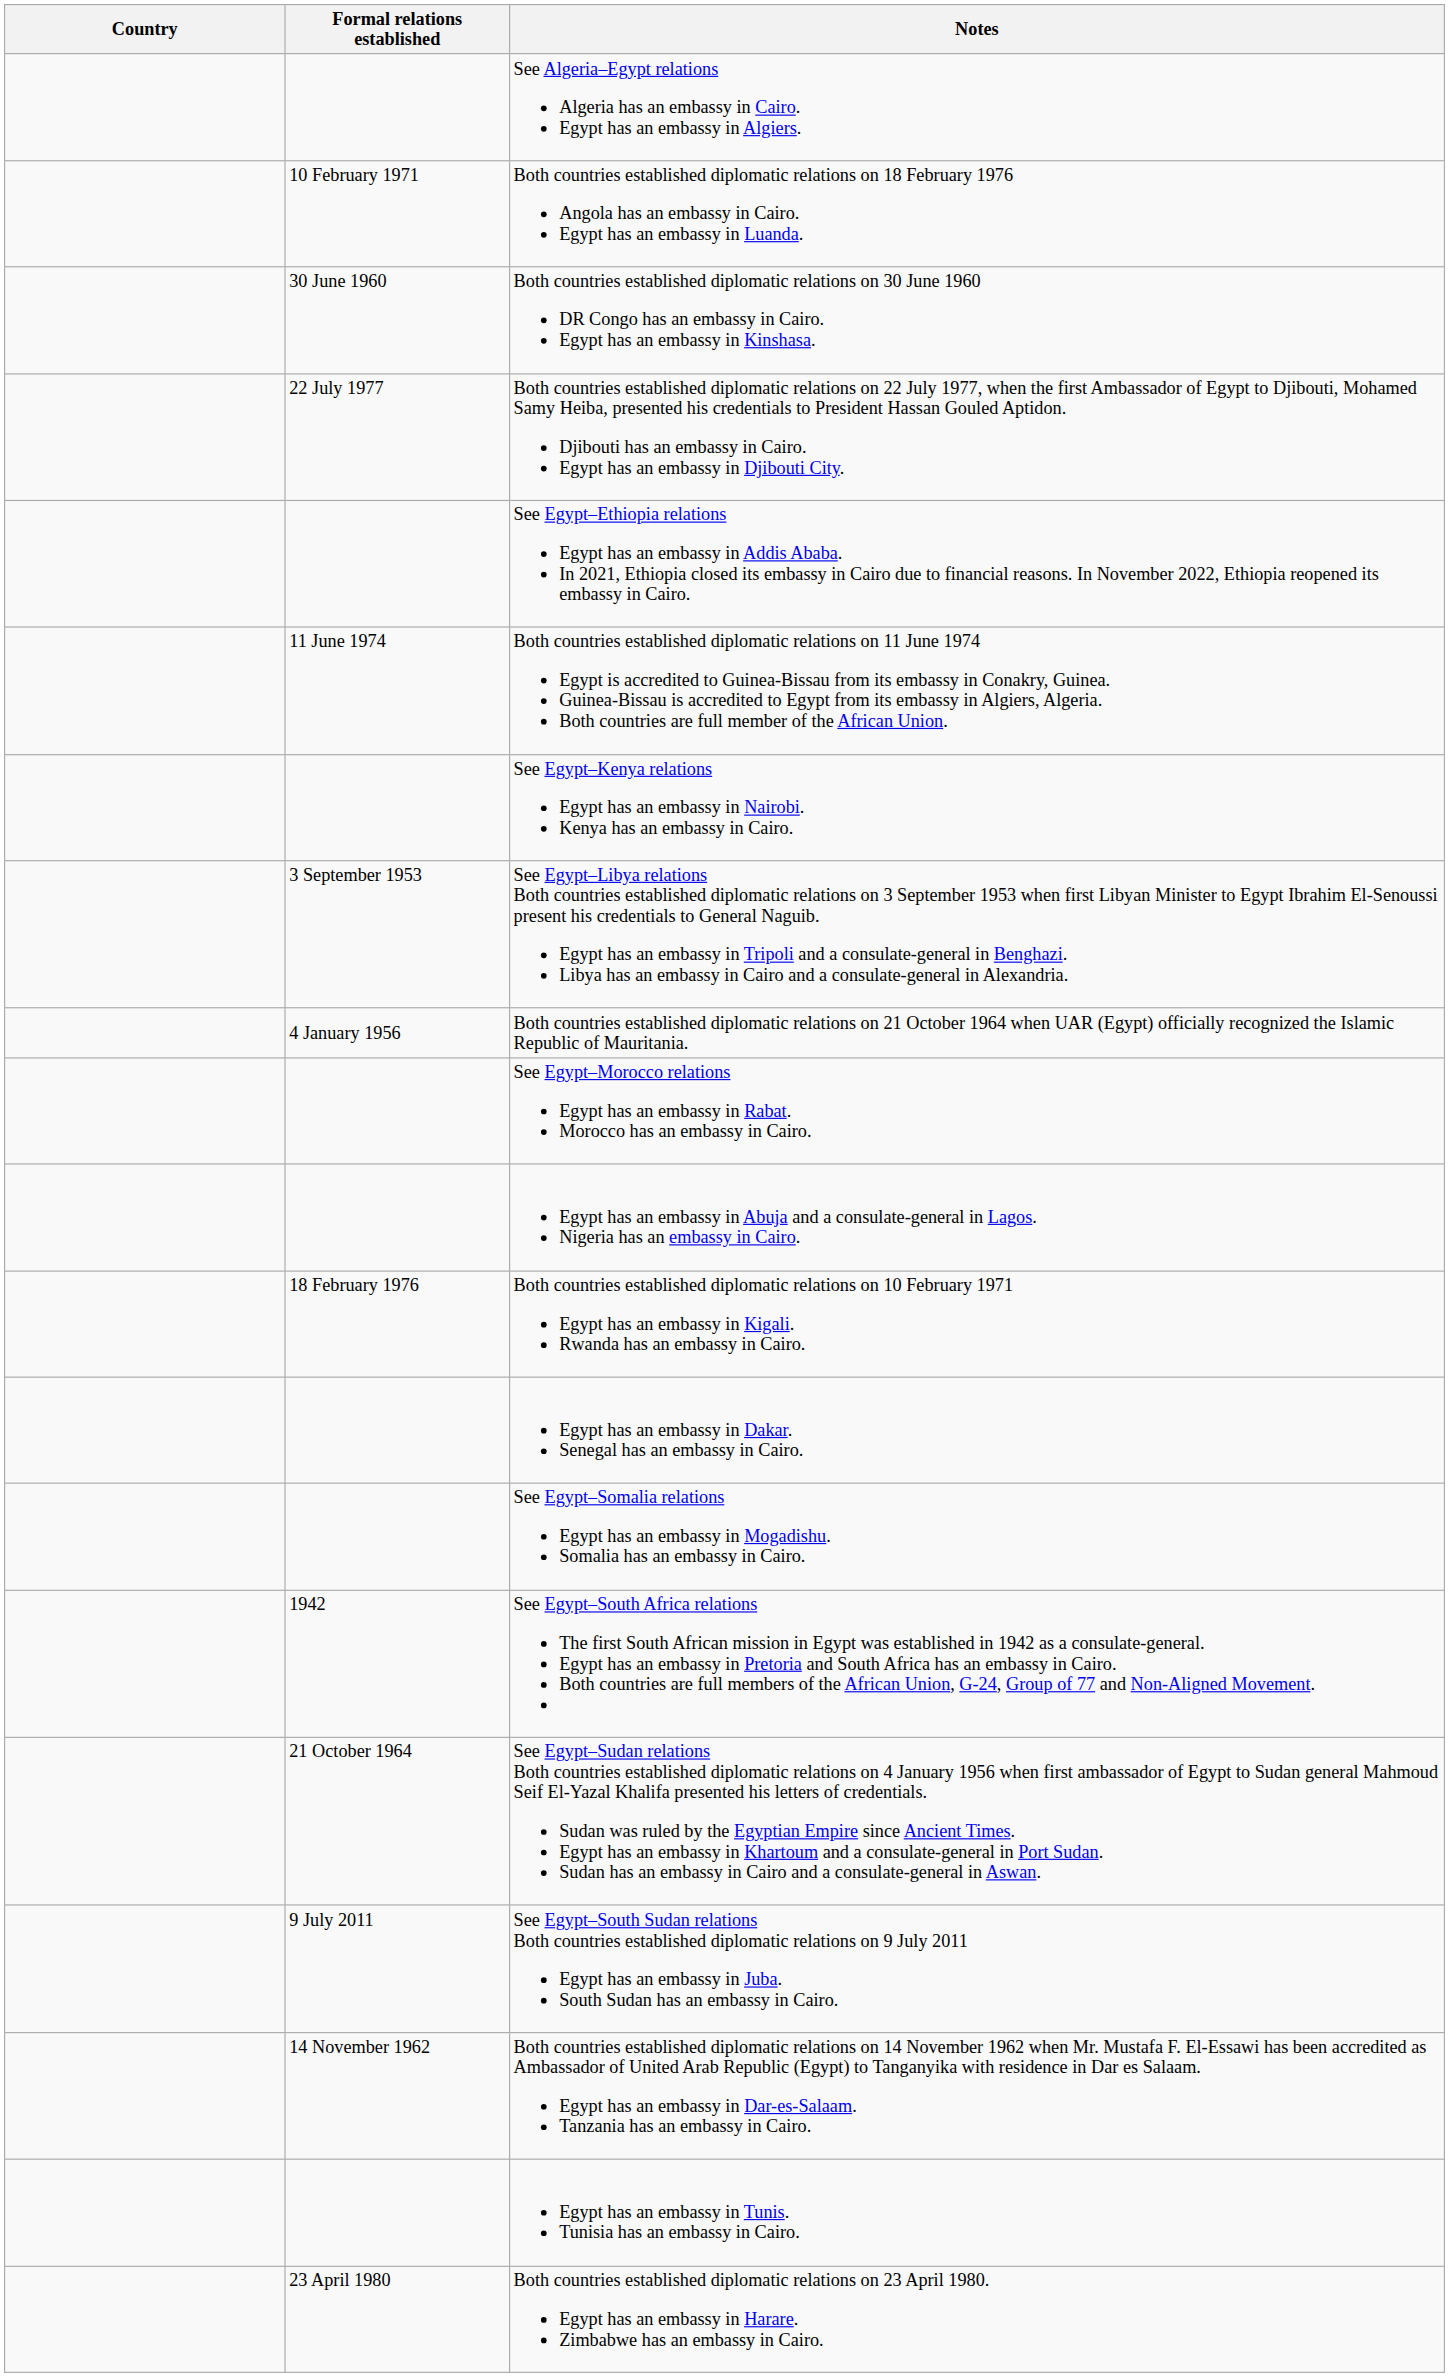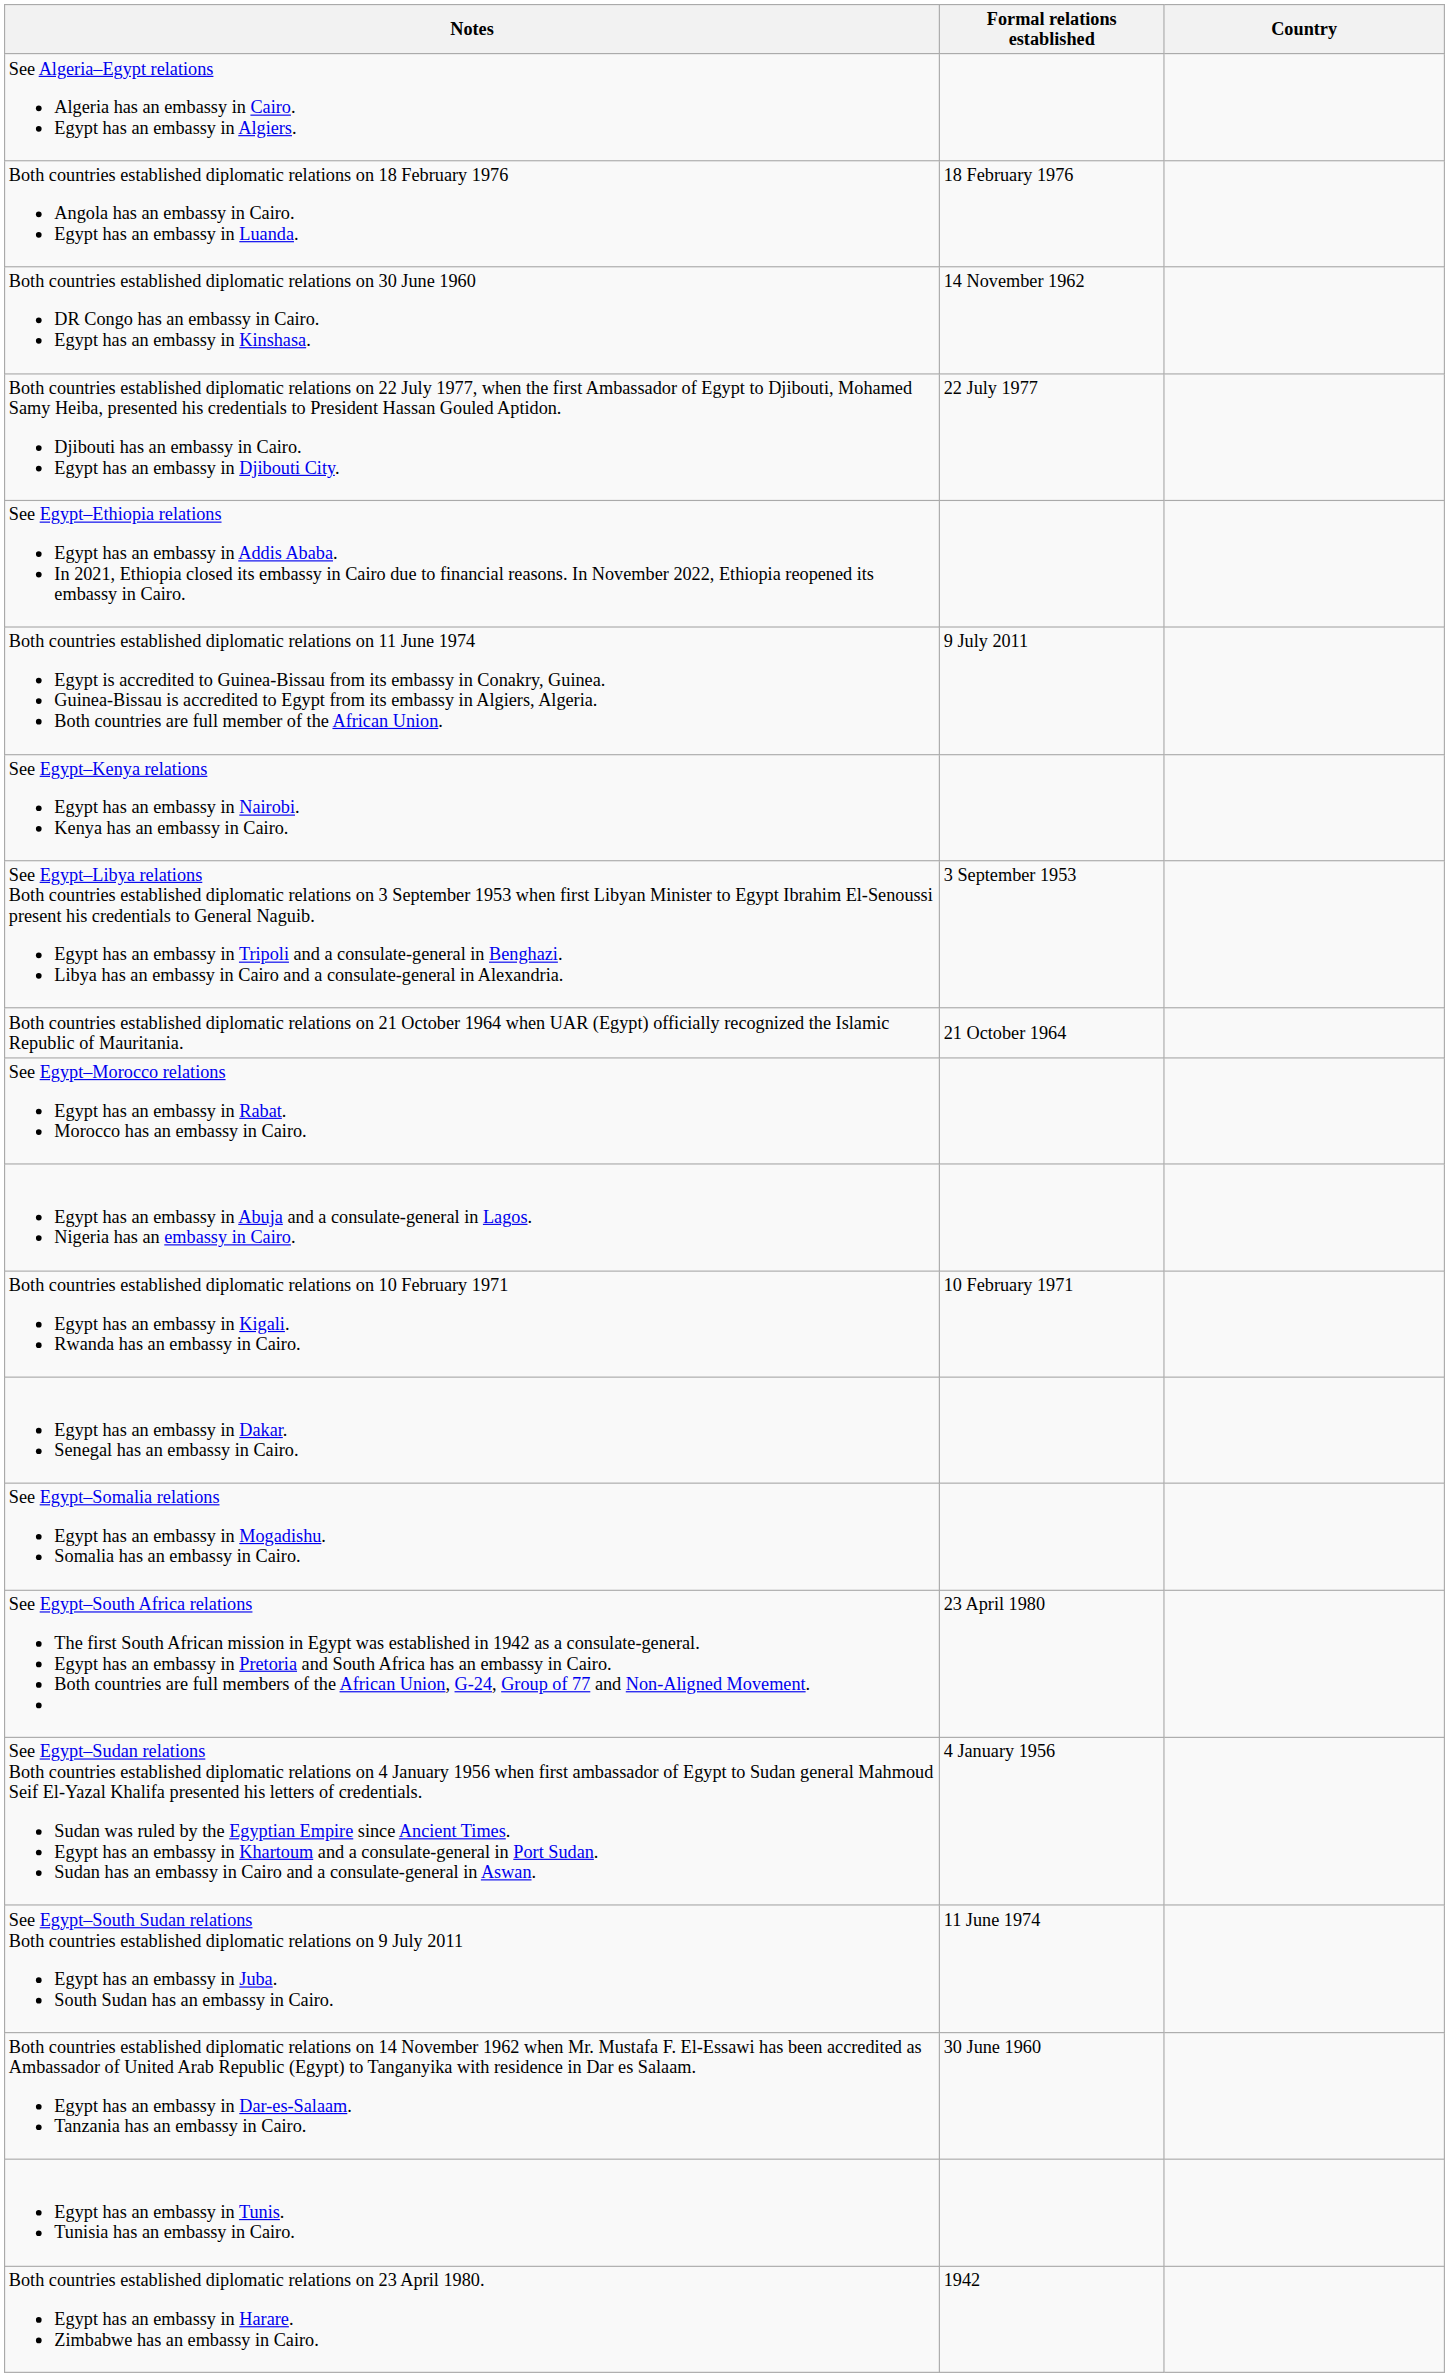columns swapped: (145, 29) <-> (977, 29)
(354, 174) 10 February 1971 -> (1009, 174) 18 February 1976
(338, 281) 30 June 1960 -> (1014, 281) 14 November 1962
(338, 641) 11 June 1974 -> (986, 641) 9 July 2011
(345, 1032) 4 January 1956 -> (1005, 1032) 21 October 1964
(354, 1284) 18 February 1976 -> (1009, 1284) 10 February 1971
(307, 1604) 1942 -> (994, 1604) 23 April 1980
(351, 1751) 21 October 1964 -> (999, 1751) 4 January 1956
(331, 1919) 9 July 2011 -> (992, 1919) 11 June 1974
(360, 2046) 14 November 1962 -> (992, 2046) 30 June 1960
(340, 2280) 23 April 1980 -> (962, 2280) 1942
